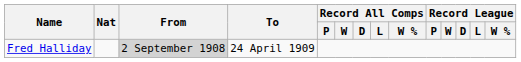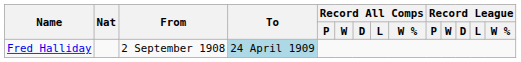(173, 48) lightgrey background -> (173, 48) no background
(273, 48) no background -> (273, 48) lightblue background
